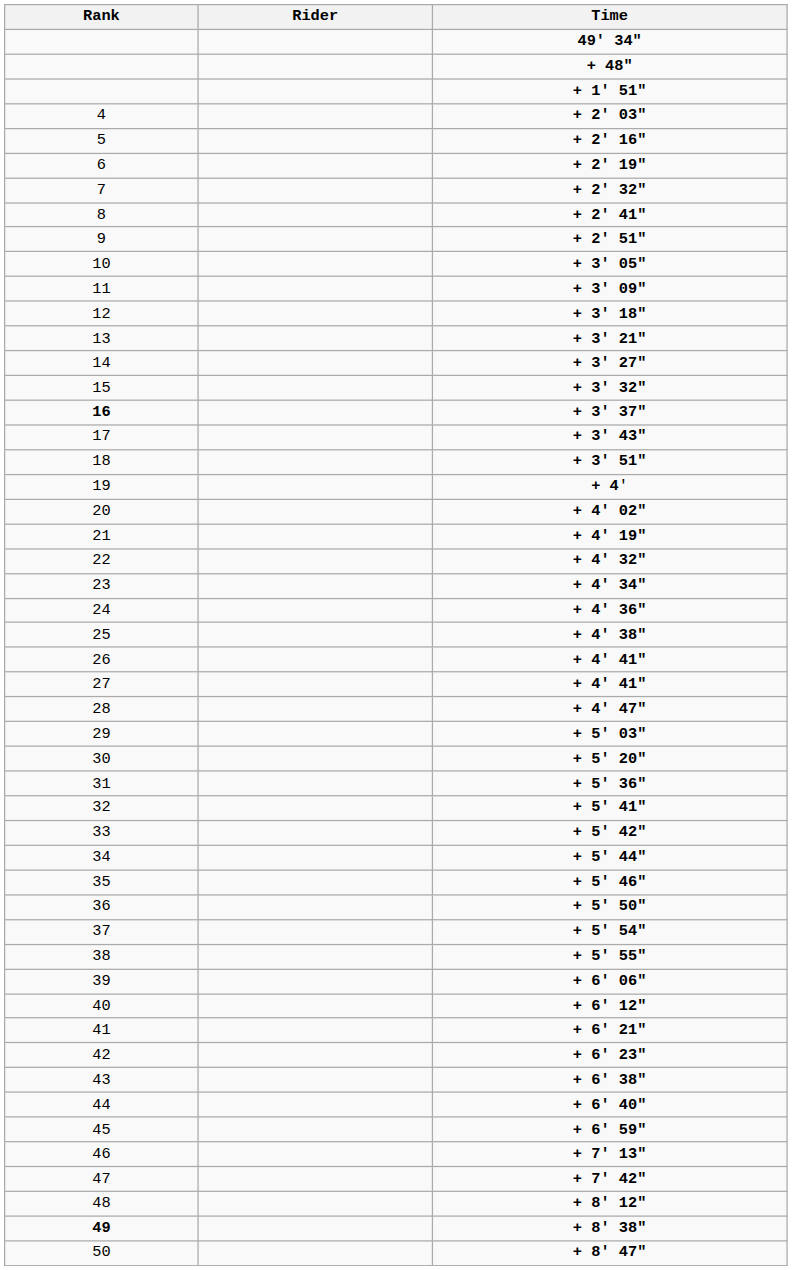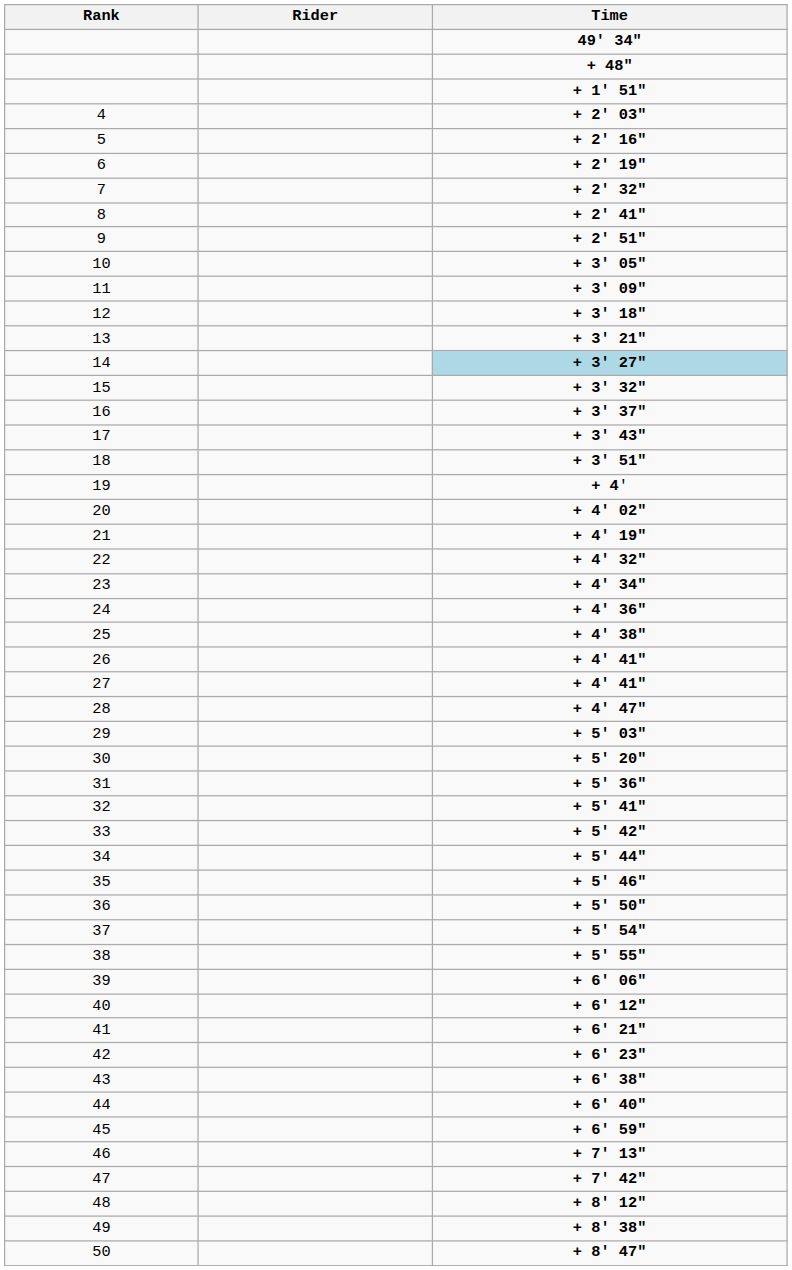(610, 363) no background -> (610, 363) lightblue background
(101, 413) bold -> (101, 413) normal
(101, 1229) bold -> (101, 1229) normal
